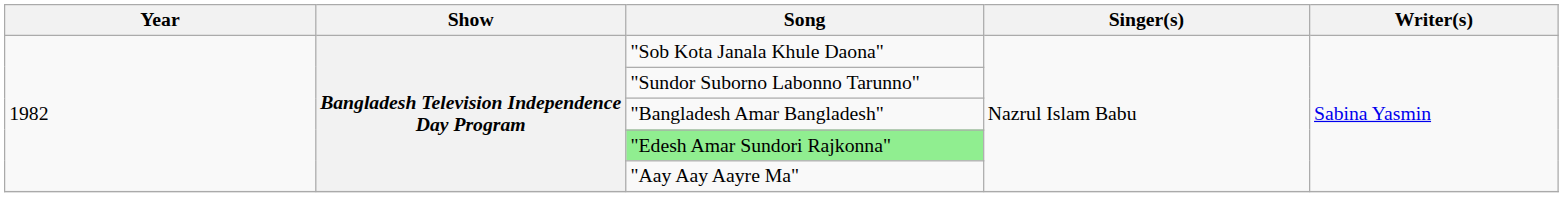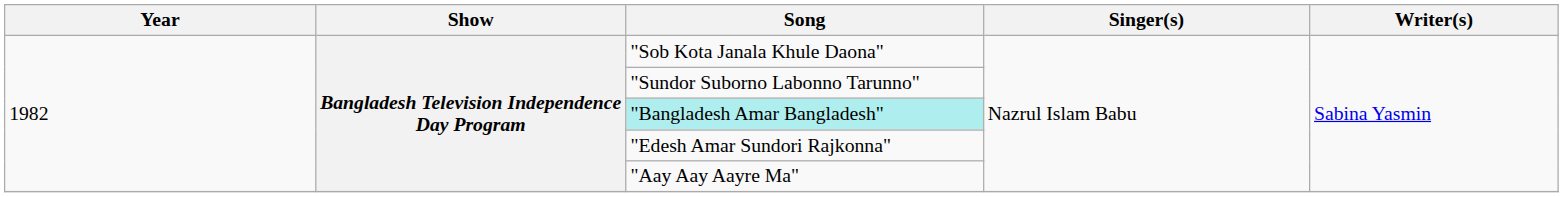(757, 113) no background -> (757, 113) paleturquoise background
(761, 144) lightgreen background -> (761, 144) no background
